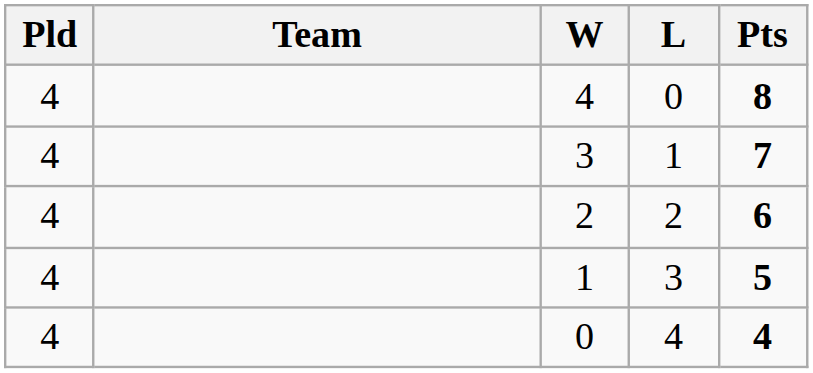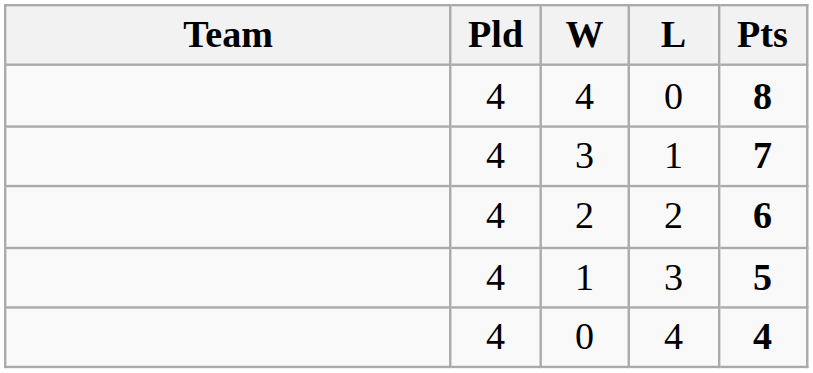columns swapped: (317, 34) <-> (50, 34)
